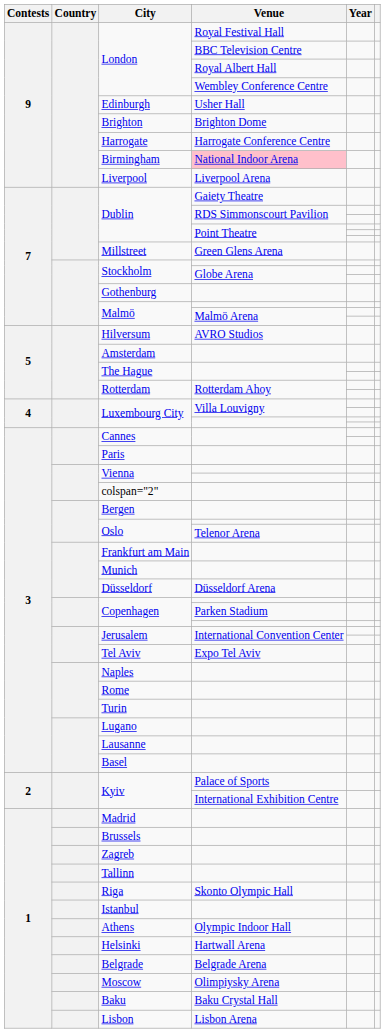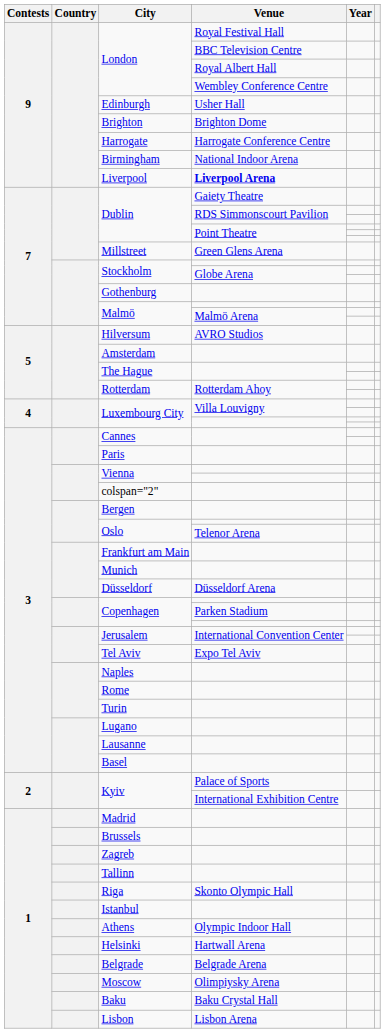(246, 159) pink background -> (246, 159) no background
(232, 178) normal -> (235, 178) bold
